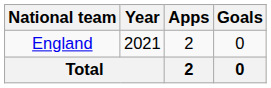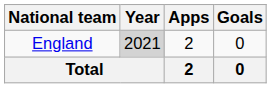(142, 43) no background -> (142, 43) lightgrey background
